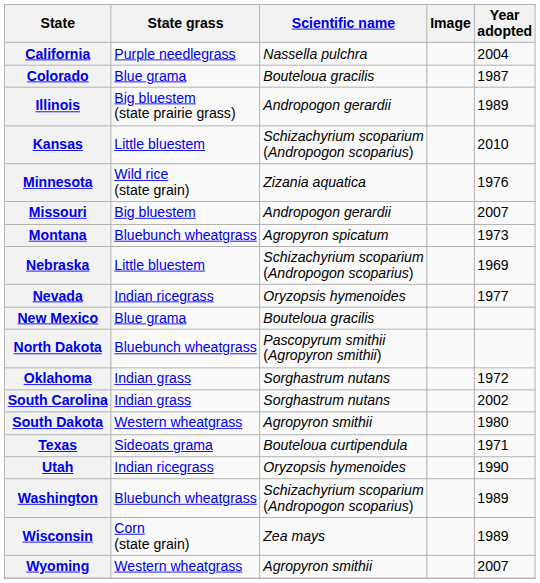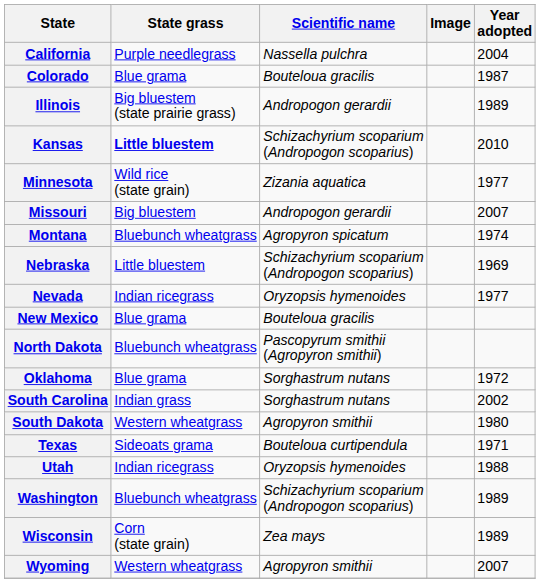(160, 144) normal -> (164, 144) bold
(493, 182) 1976 -> (493, 182) 1977
(493, 235) 1973 -> (493, 235) 1974
(153, 378) Indian grass -> (150, 378) Blue grama
(493, 467) 1990 -> (493, 467) 1988
